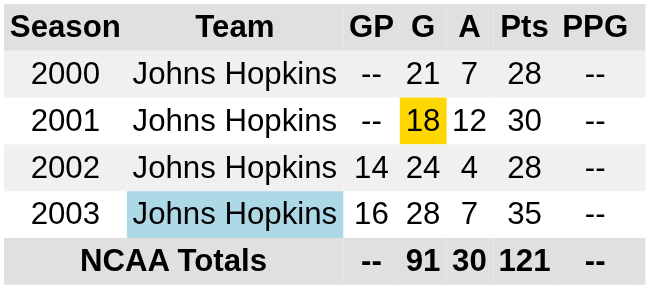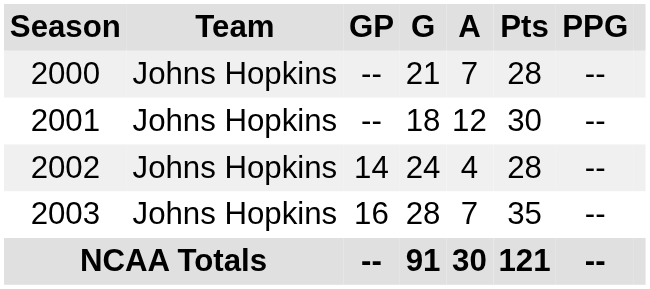(423, 120) gold background -> (423, 120) no background
(235, 214) lightblue background -> (235, 214) no background
